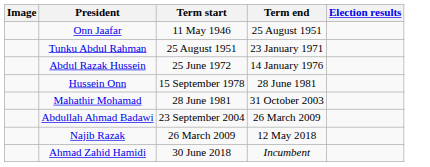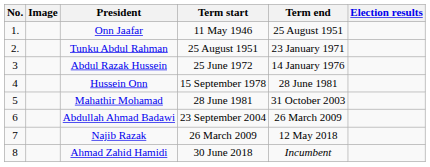+ column: (15, 13)
